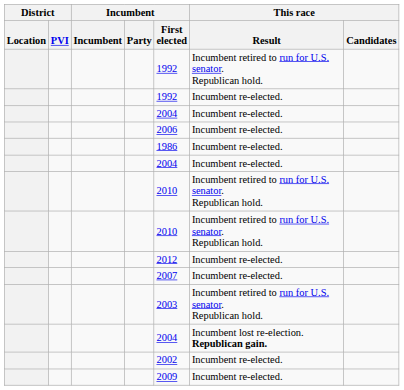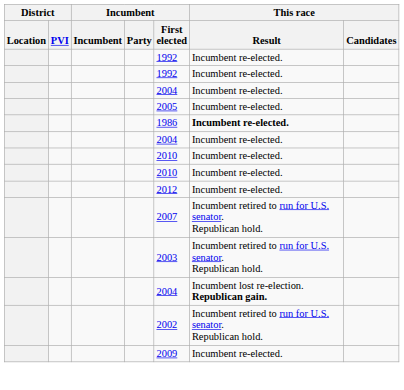(260, 69) Incumbent retired to run for U.S. senator. Republican hold. -> (237, 57) Incumbent re-elected.
(167, 130) 2006 -> (167, 106) 2005
(237, 146) normal -> (240, 123) bold
(260, 191) Incumbent retired to run for U.S. senator. Republican hold. -> (237, 156) Incumbent re-elected.
(260, 231) Incumbent retired to run for U.S. senator. Republican hold. -> (237, 172) Incumbent re-elected.
(237, 276) Incumbent re-elected. -> (260, 217) Incumbent retired to run for U.S. senator. Republican hold.
(237, 360) Incumbent re-elected. -> (260, 325) Incumbent retired to run for U.S. senator. Republican hold.
